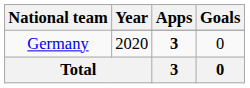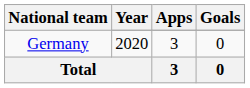(174, 43) bold -> (174, 43) normal
